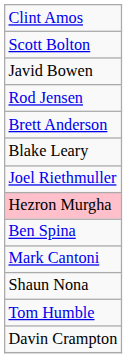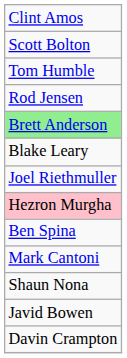(51, 71) Javid Bowen -> (51, 71) Tom Humble
(58, 124) no background -> (58, 124) lightgreen background
(51, 312) Tom Humble -> (51, 312) Javid Bowen
